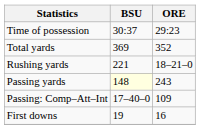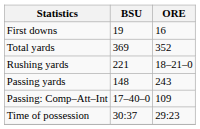rows swapped: (32, 115) <-> (48, 30)
(121, 81) lightyellow background -> (121, 81) no background
